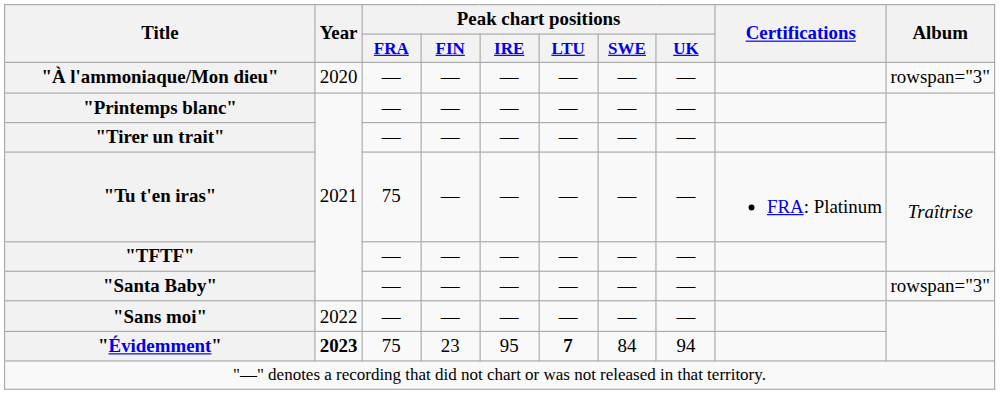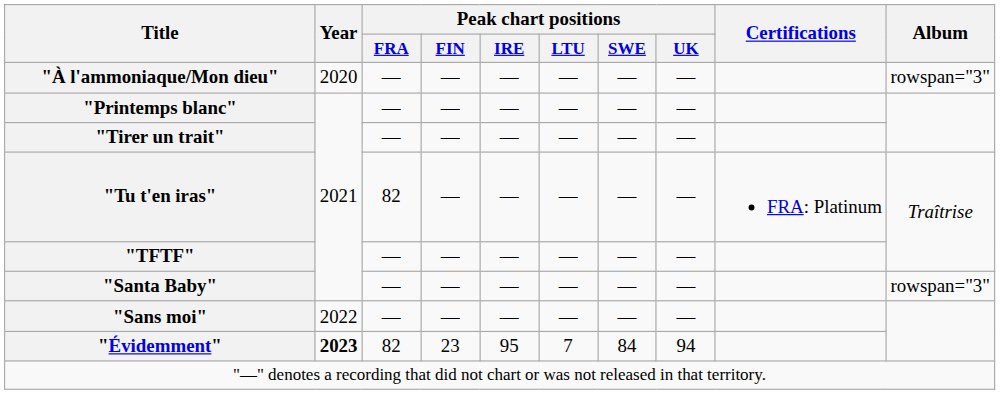(391, 196) 75 -> (391, 196) 82
(391, 346) 75 -> (391, 346) 82
(568, 346) bold -> (568, 346) normal
